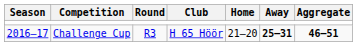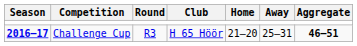(28, 33) normal -> (28, 33) bold
(277, 33) bold -> (277, 33) normal
